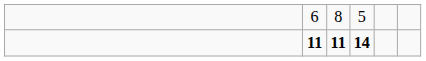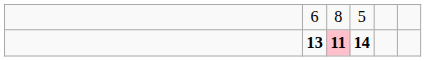(315, 42) 11 -> (315, 42) 13
(338, 42) no background -> (338, 42) pink background
